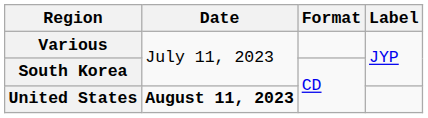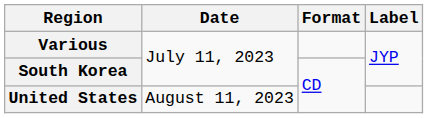(220, 99) bold -> (220, 99) normal
